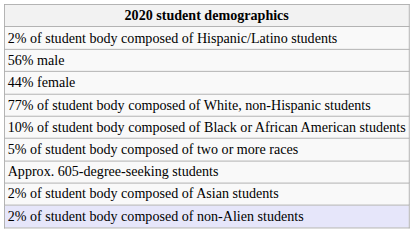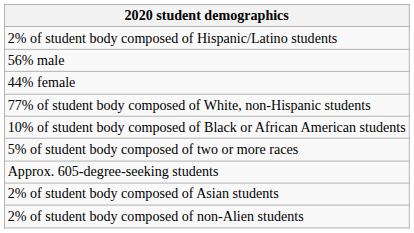(156, 216) lavender background -> (156, 216) no background
